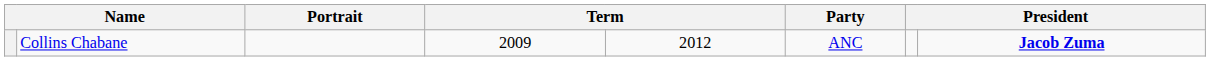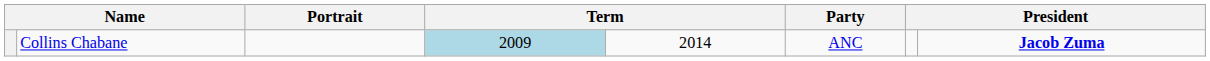(515, 42) no background -> (515, 42) lightblue background
(695, 42) 2012 -> (695, 42) 2014
